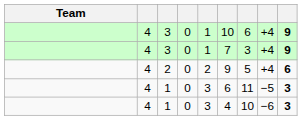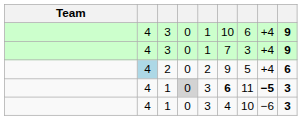(147, 69) no background -> (147, 69) lightblue background
(187, 87) no background -> (187, 87) lightgrey background
(227, 87) normal -> (227, 87) bold
(267, 87) normal -> (267, 87) bold
